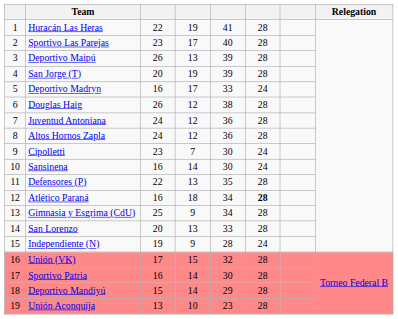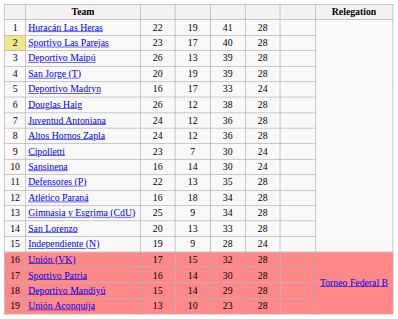(15, 43) no background -> (15, 43) khaki background
(263, 197) bold -> (263, 197) normal
